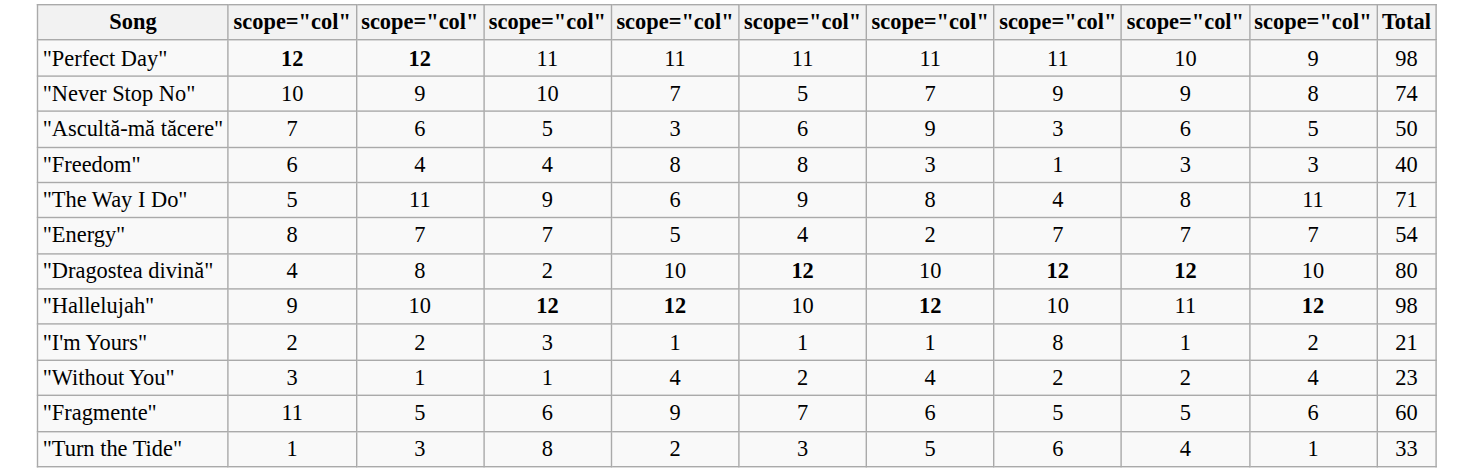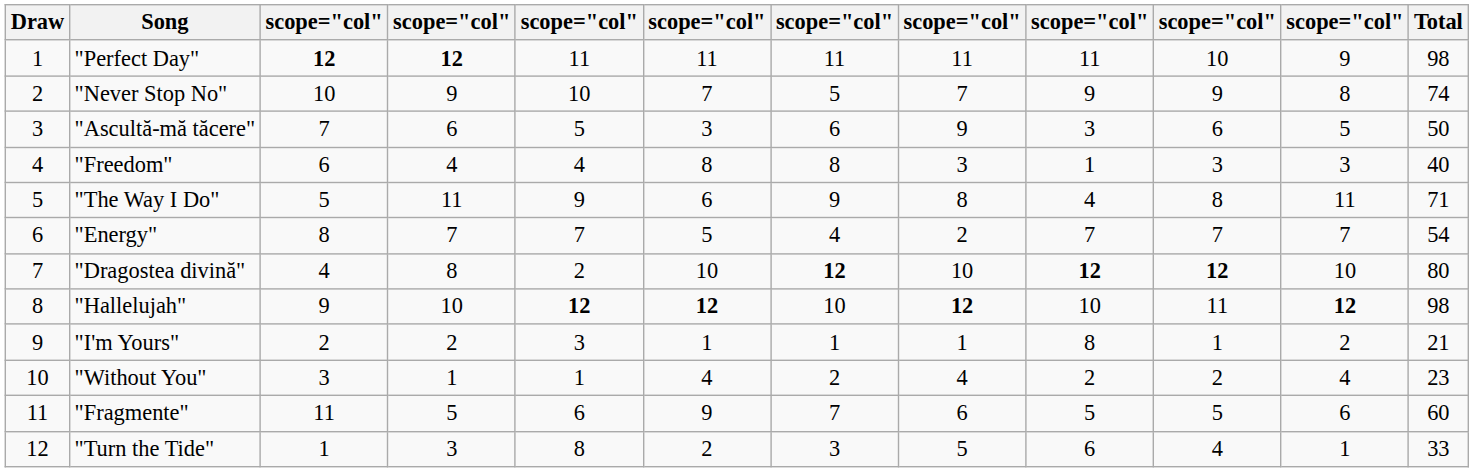+ column: (37, 22)
